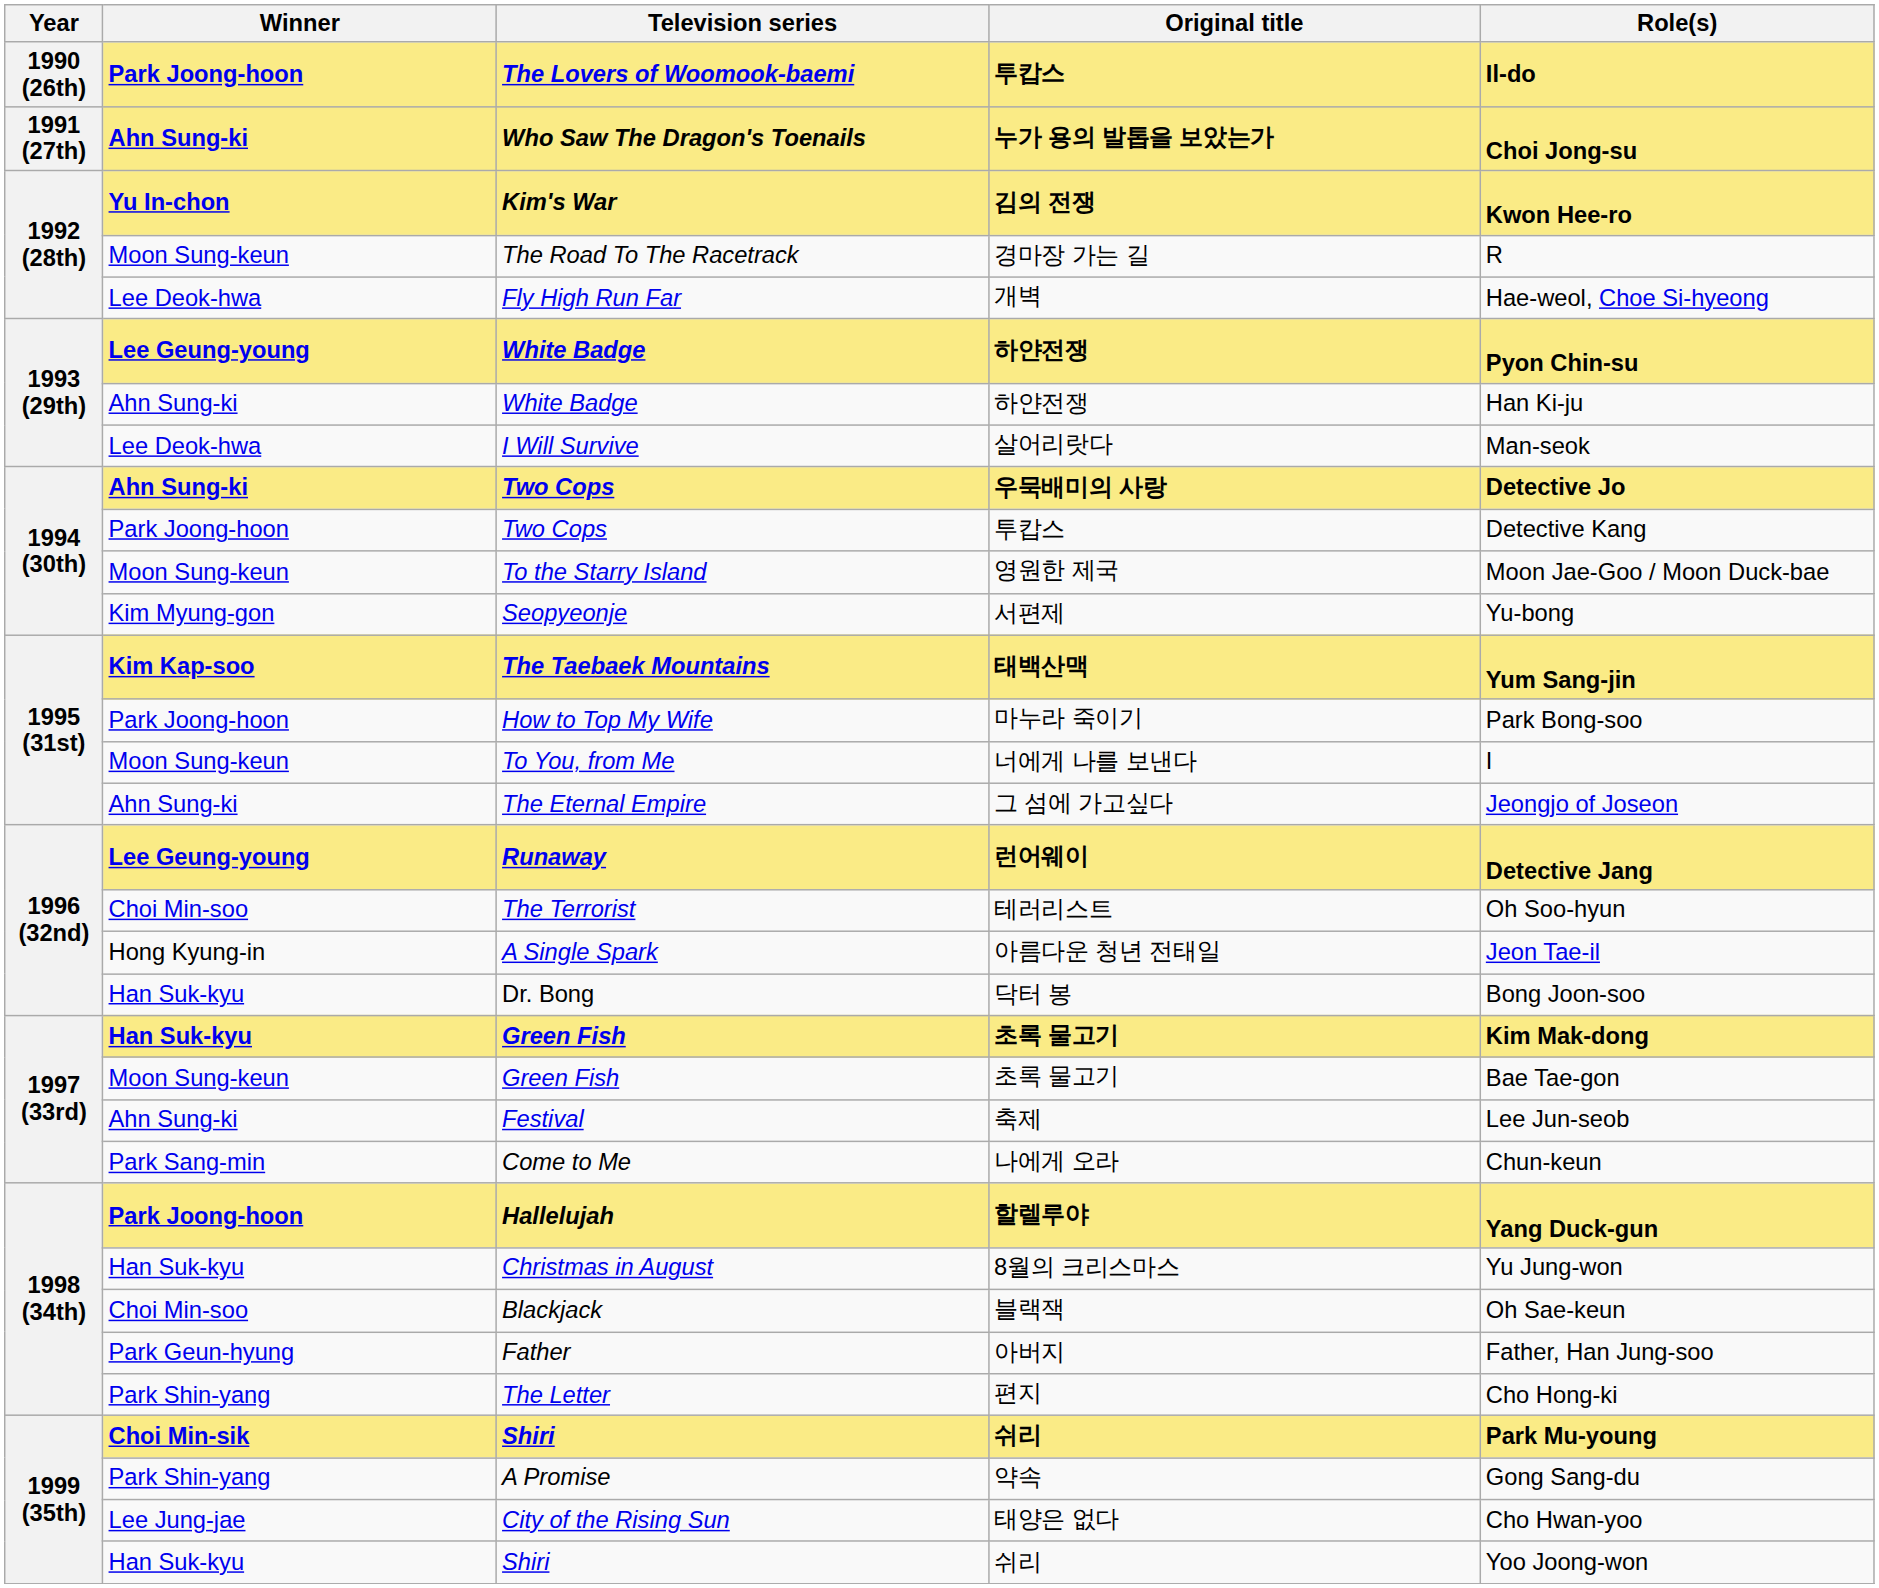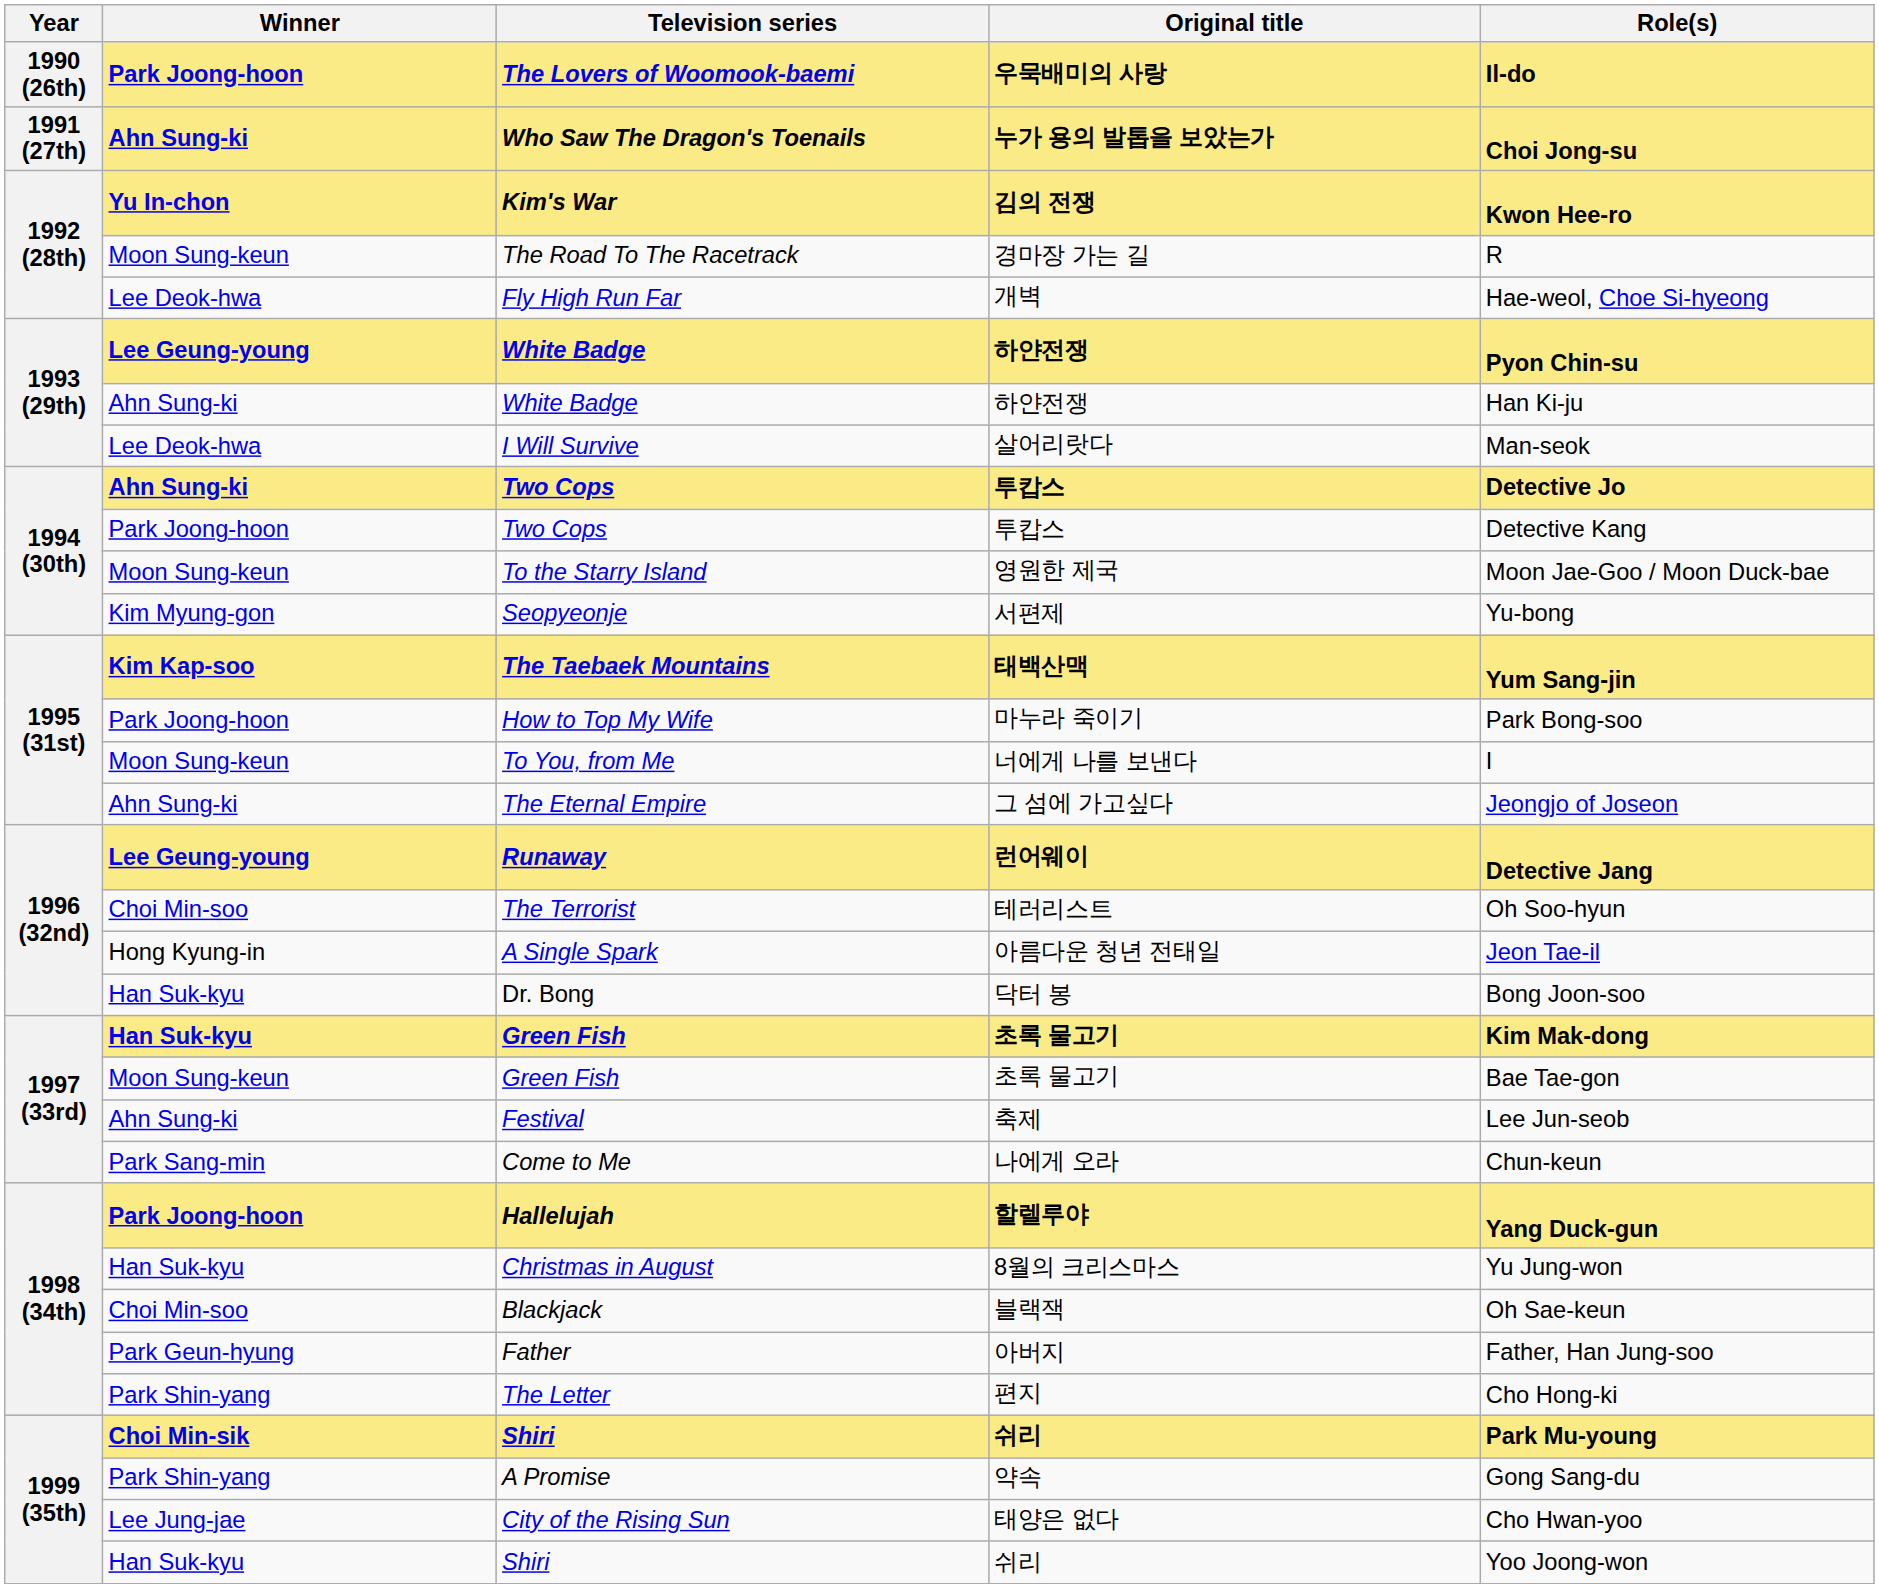(1029, 73) 투캅스 -> (1080, 73) 우묵배미의 사랑
(1080, 487) 우묵배미의 사랑 -> (1029, 487) 투캅스
